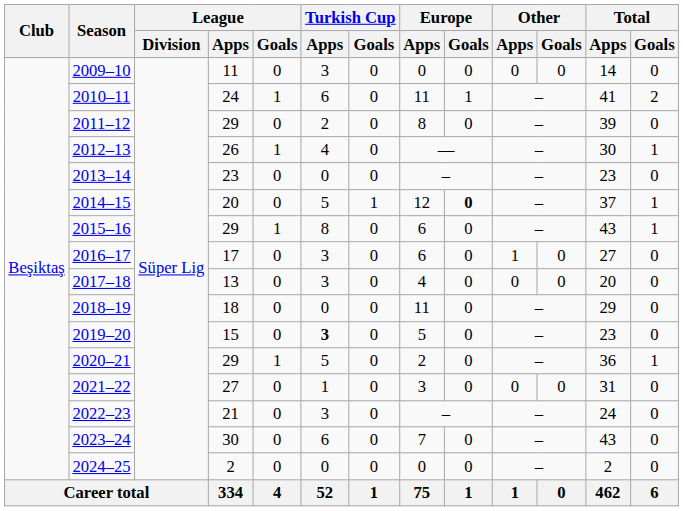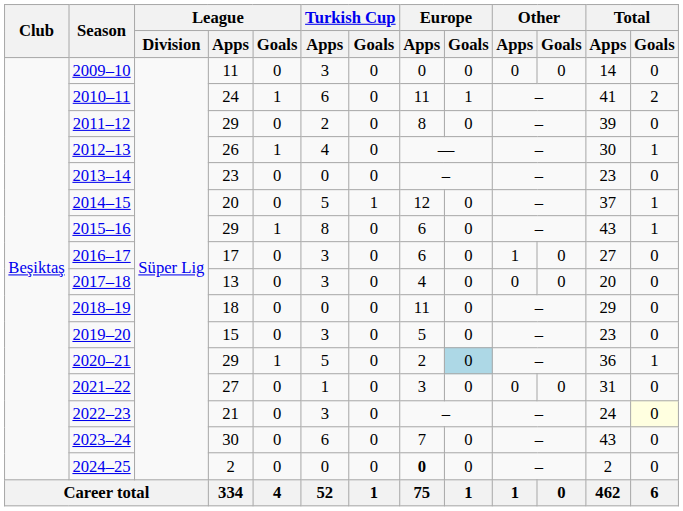(468, 202) bold -> (468, 202) normal
(325, 334) bold -> (325, 334) normal
(468, 360) no background -> (468, 360) lightblue background
(654, 413) no background -> (654, 413) lightyellow background
(422, 466) normal -> (422, 466) bold
